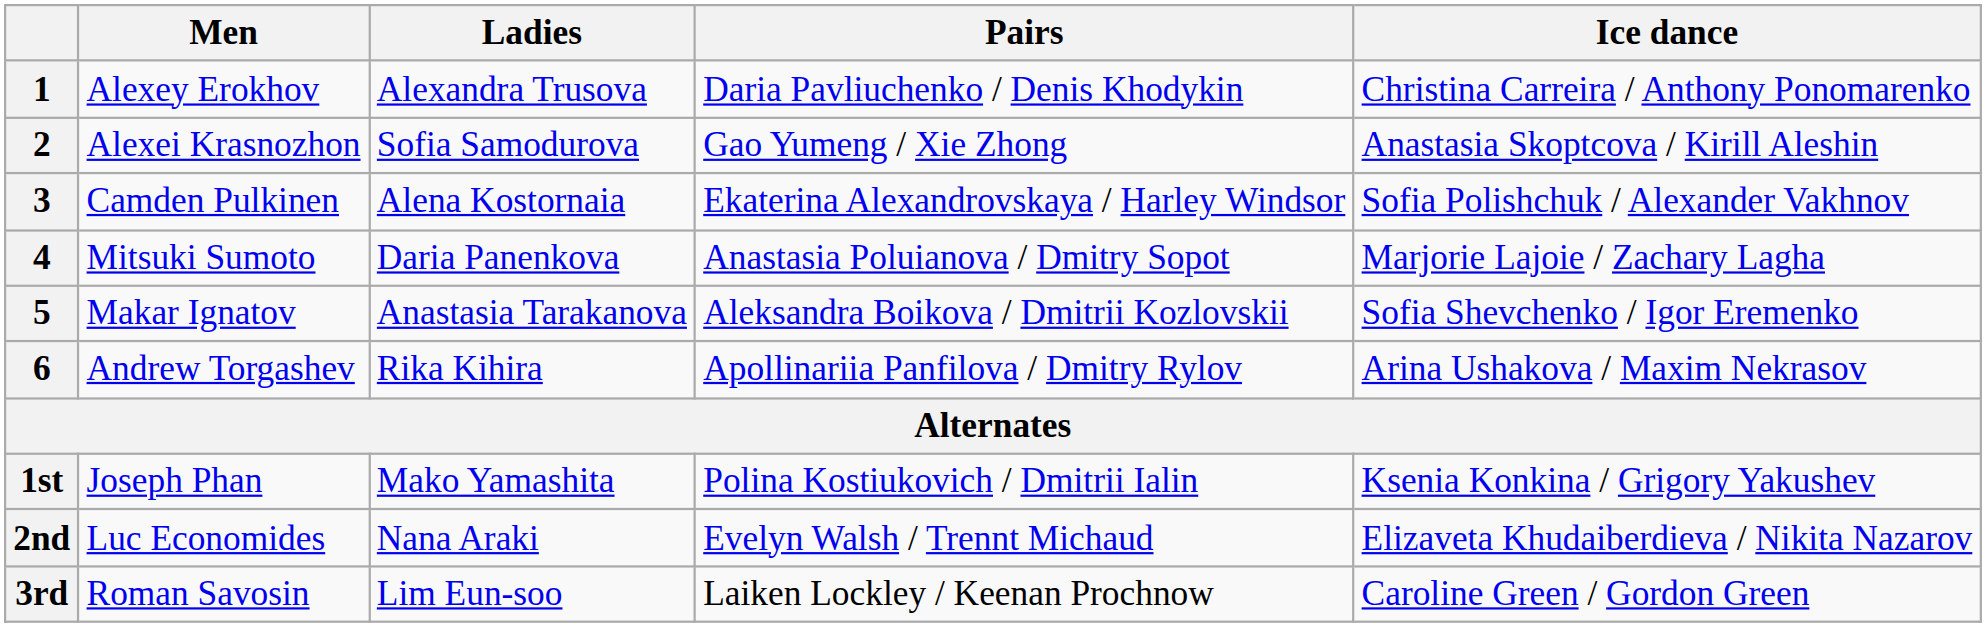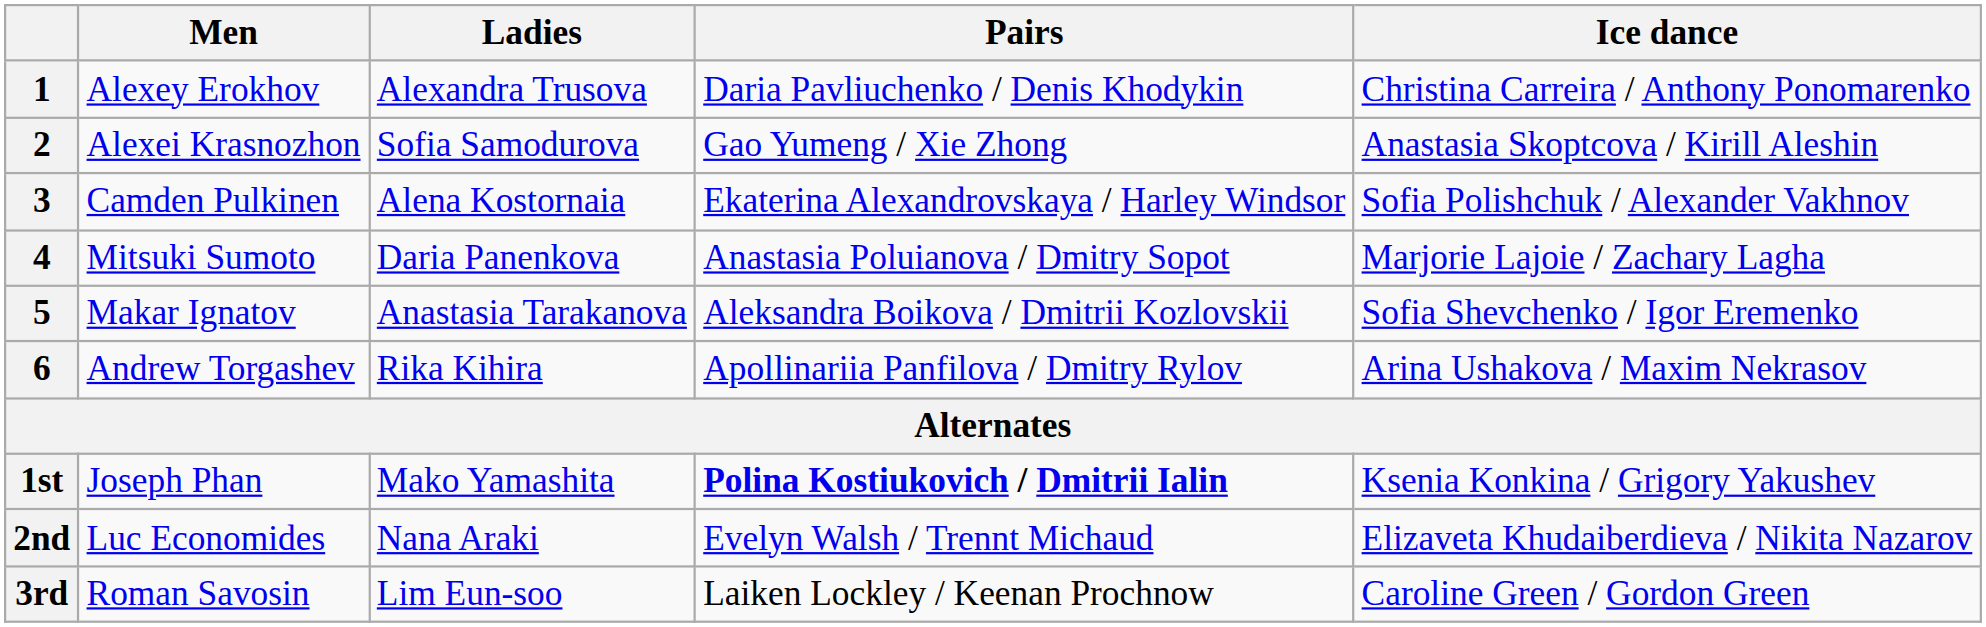(951, 481) normal -> (966, 481) bold
